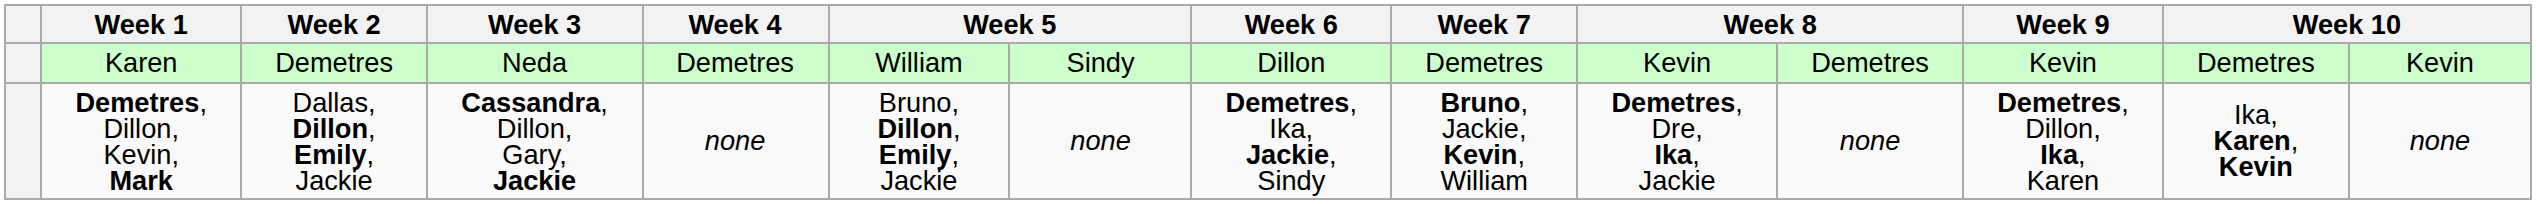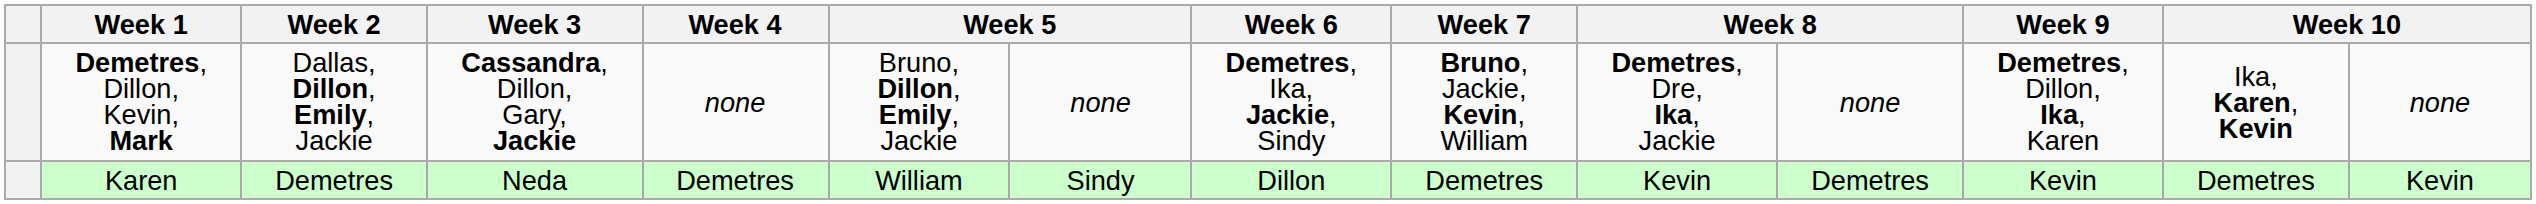rows swapped: (141, 63) <-> (141, 141)
